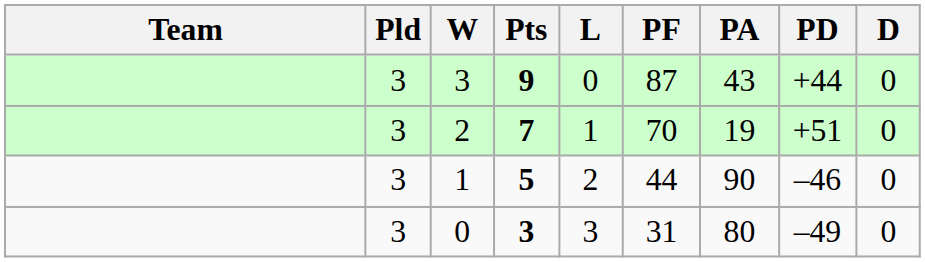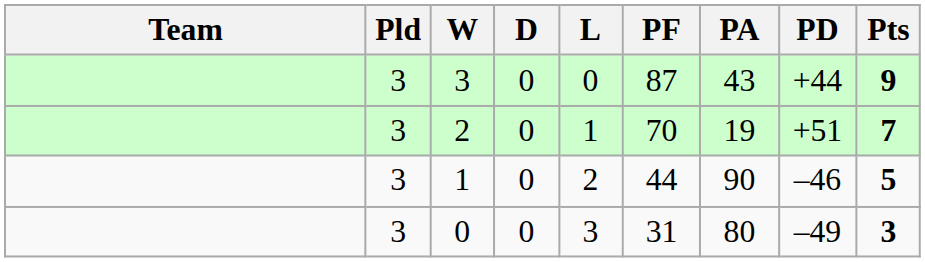columns swapped: (888, 29) <-> (526, 29)
